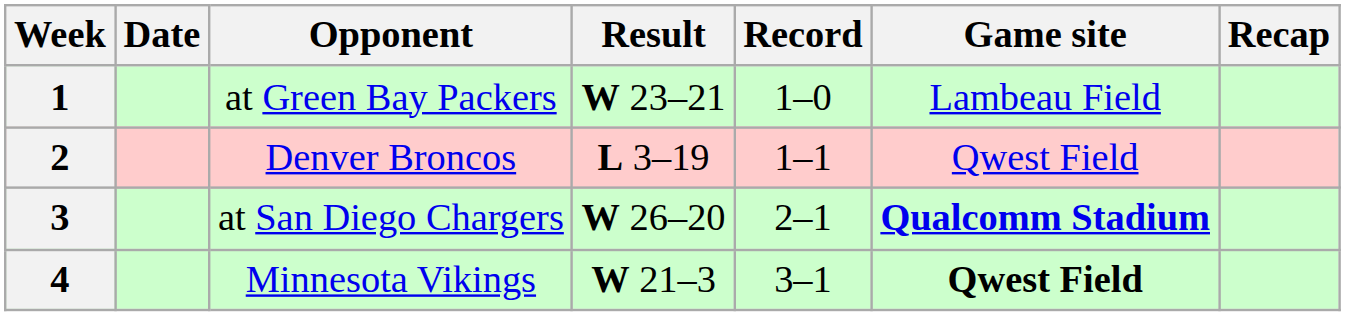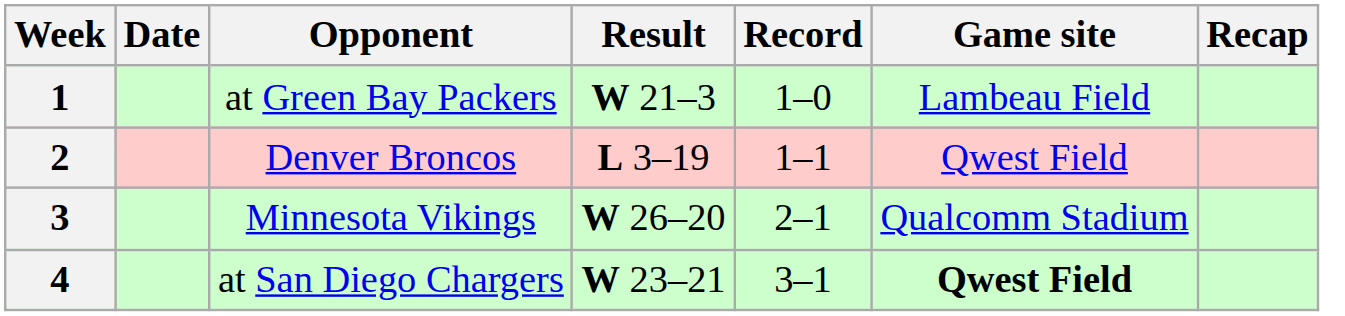(654, 95) W 23–21 -> (654, 95) W 21–3
(391, 217) at San Diego Chargers -> (391, 217) Minnesota Vikings
(1045, 217) bold -> (1034, 217) normal
(391, 278) Minnesota Vikings -> (391, 278) at San Diego Chargers
(654, 278) W 21–3 -> (654, 278) W 23–21
